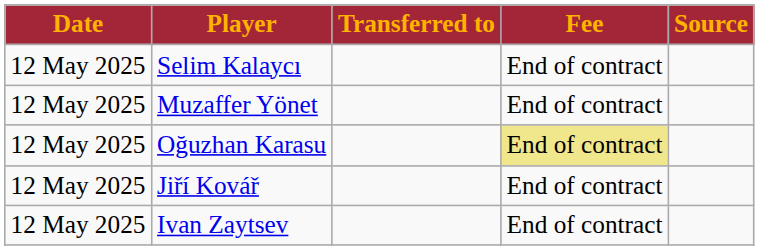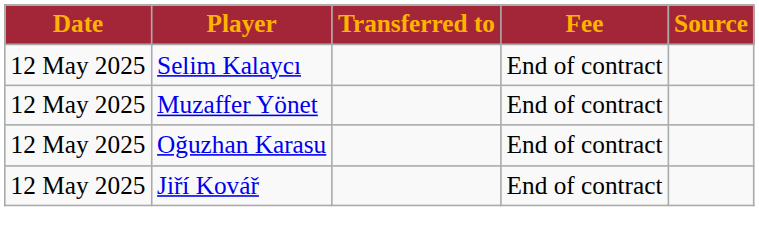(585, 144) khaki background -> (585, 144) no background
- row: (223, 225)
